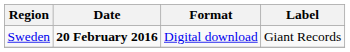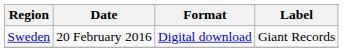(107, 36) bold -> (104, 36) normal
